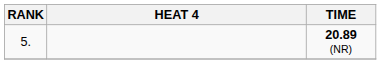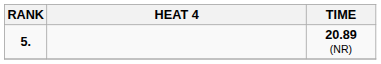(26, 42) normal -> (26, 42) bold
